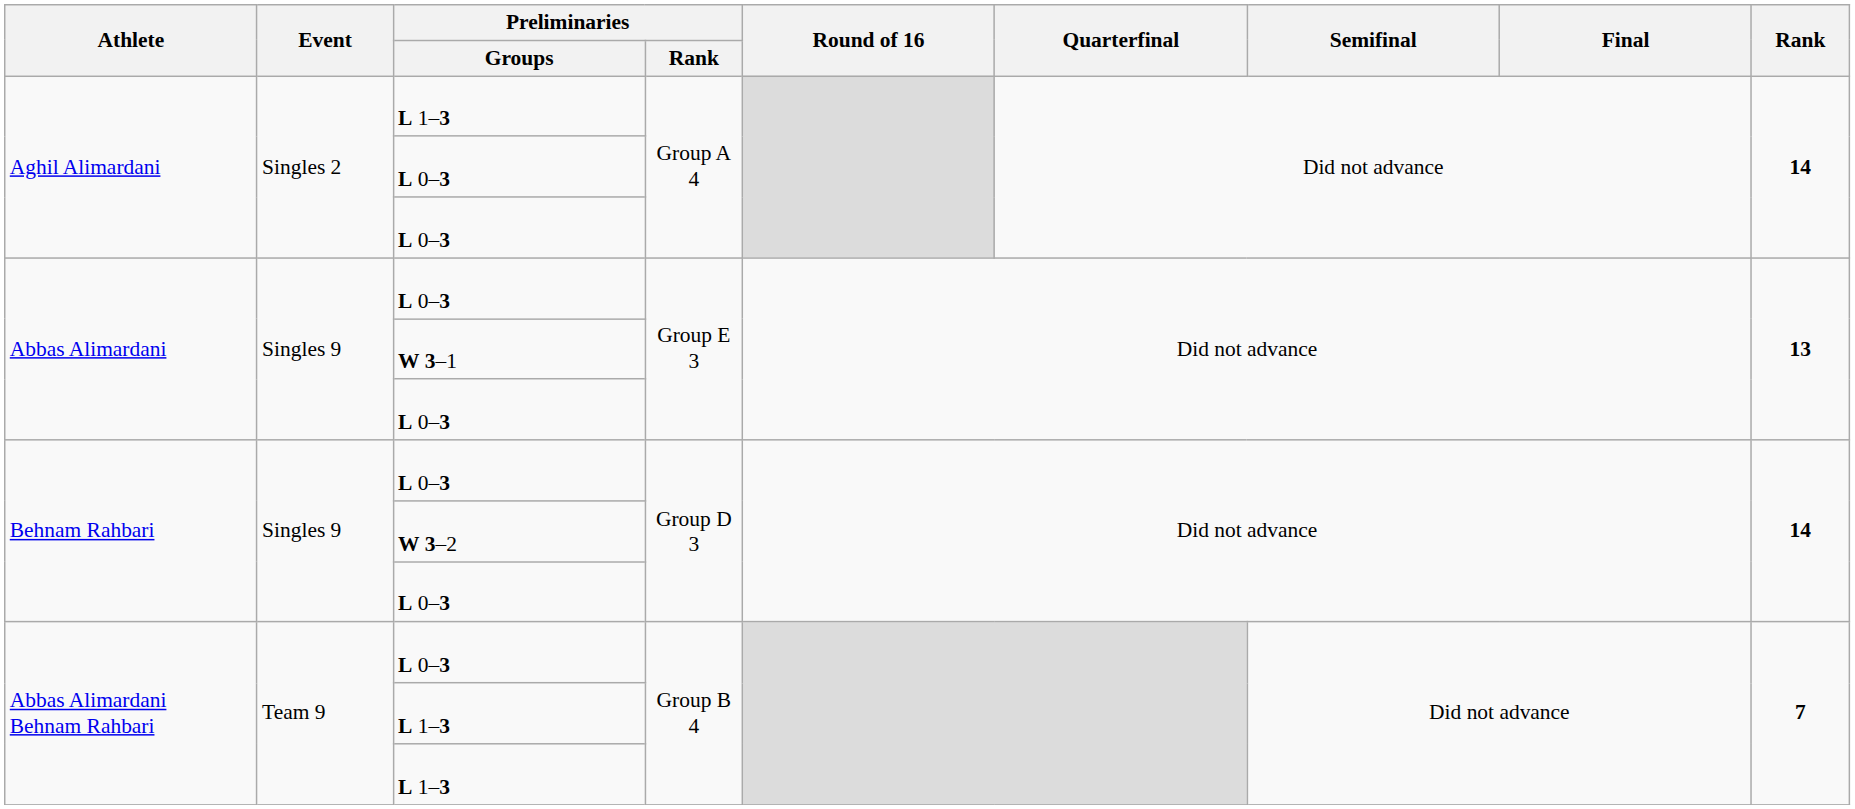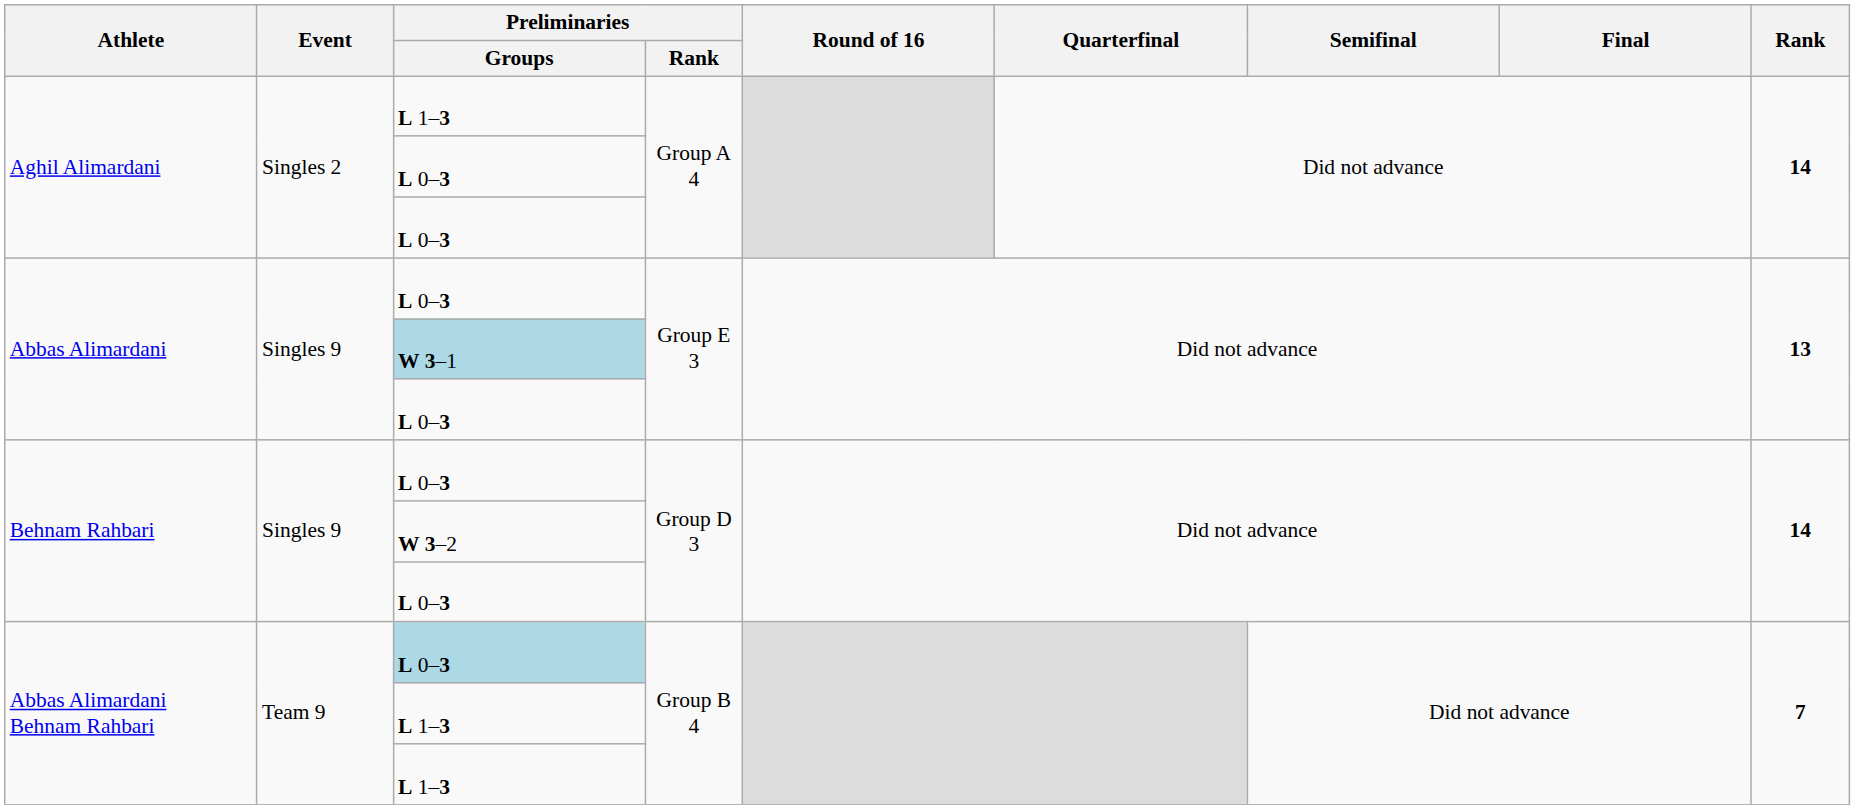(427, 361) no background -> (427, 361) lightblue background
(424, 665) no background -> (424, 665) lightblue background
